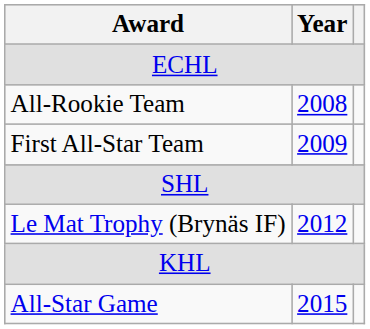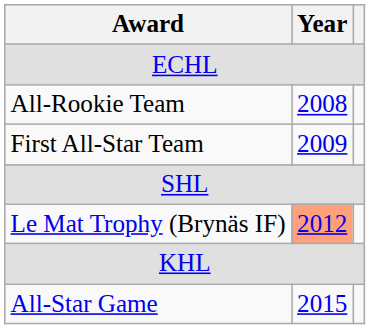(322, 223) no background -> (322, 223) lightsalmon background
